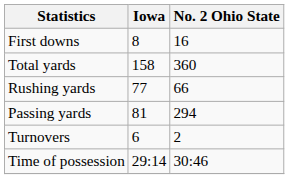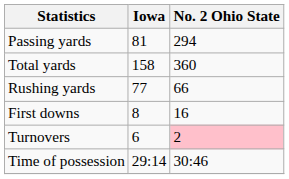rows swapped: (44, 40) <-> (50, 112)
(177, 137) no background -> (177, 137) pink background
